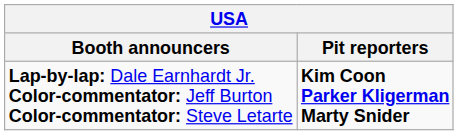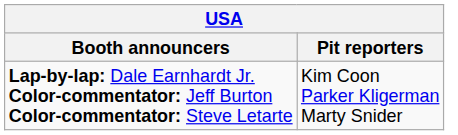(375, 96) bold -> (370, 96) normal
